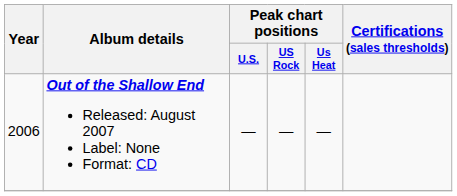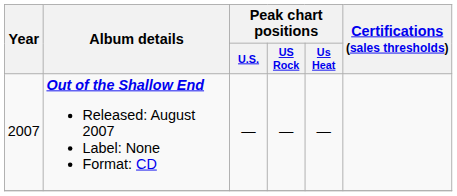(24, 132) 2006 -> (24, 132) 2007
